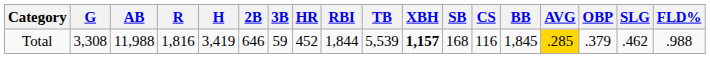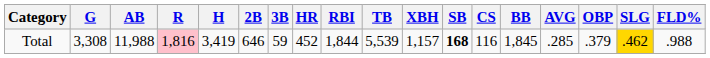(178, 41) no background -> (178, 41) pink background
(422, 41) bold -> (422, 41) normal
(457, 41) normal -> (457, 41) bold
(560, 41) gold background -> (560, 41) no background
(635, 41) no background -> (635, 41) gold background
